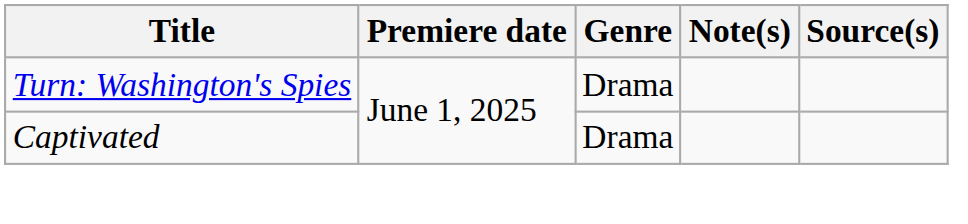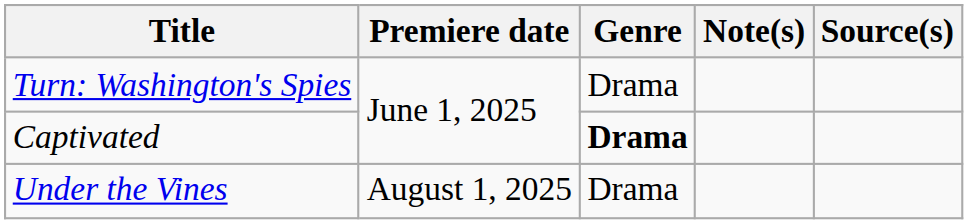(628, 137) normal -> (638, 137) bold
+ row: (120, 190)
